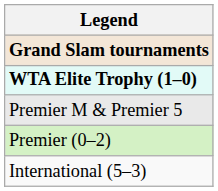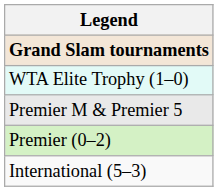(103, 80) bold -> (99, 80) normal
